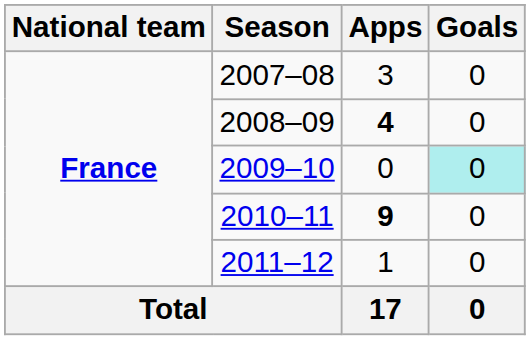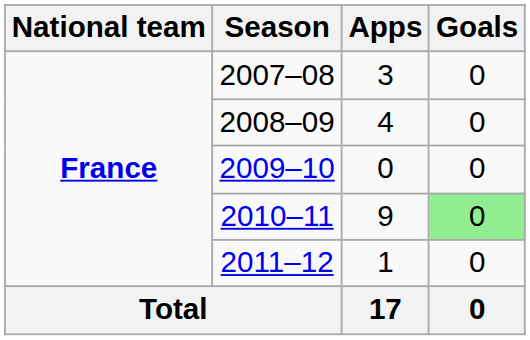(385, 121) bold -> (385, 121) normal
(477, 168) paleturquoise background -> (477, 168) no background
(385, 215) bold -> (385, 215) normal
(477, 215) no background -> (477, 215) lightgreen background
